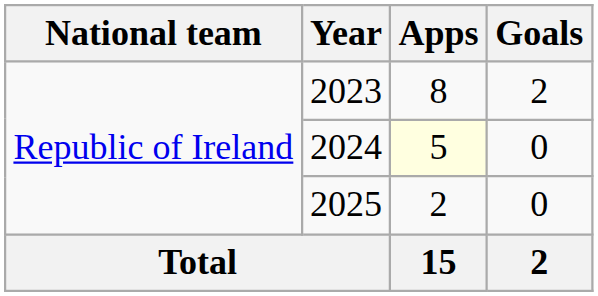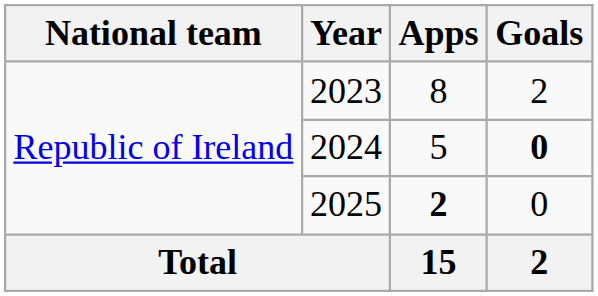(439, 147) lightyellow background -> (439, 147) no background
(539, 147) normal -> (539, 147) bold
(439, 204) normal -> (439, 204) bold
